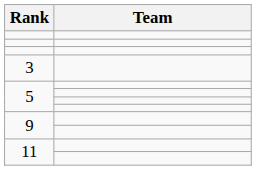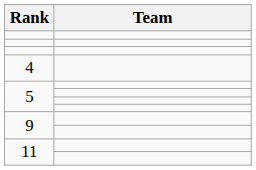(29, 67) 3 -> (29, 67) 4
